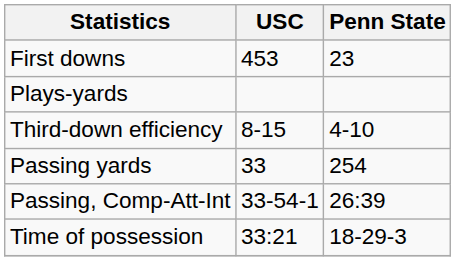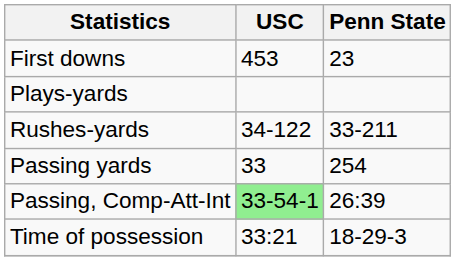- row: (116, 129)
+ row: (79, 129)
(280, 201) no background -> (280, 201) lightgreen background
